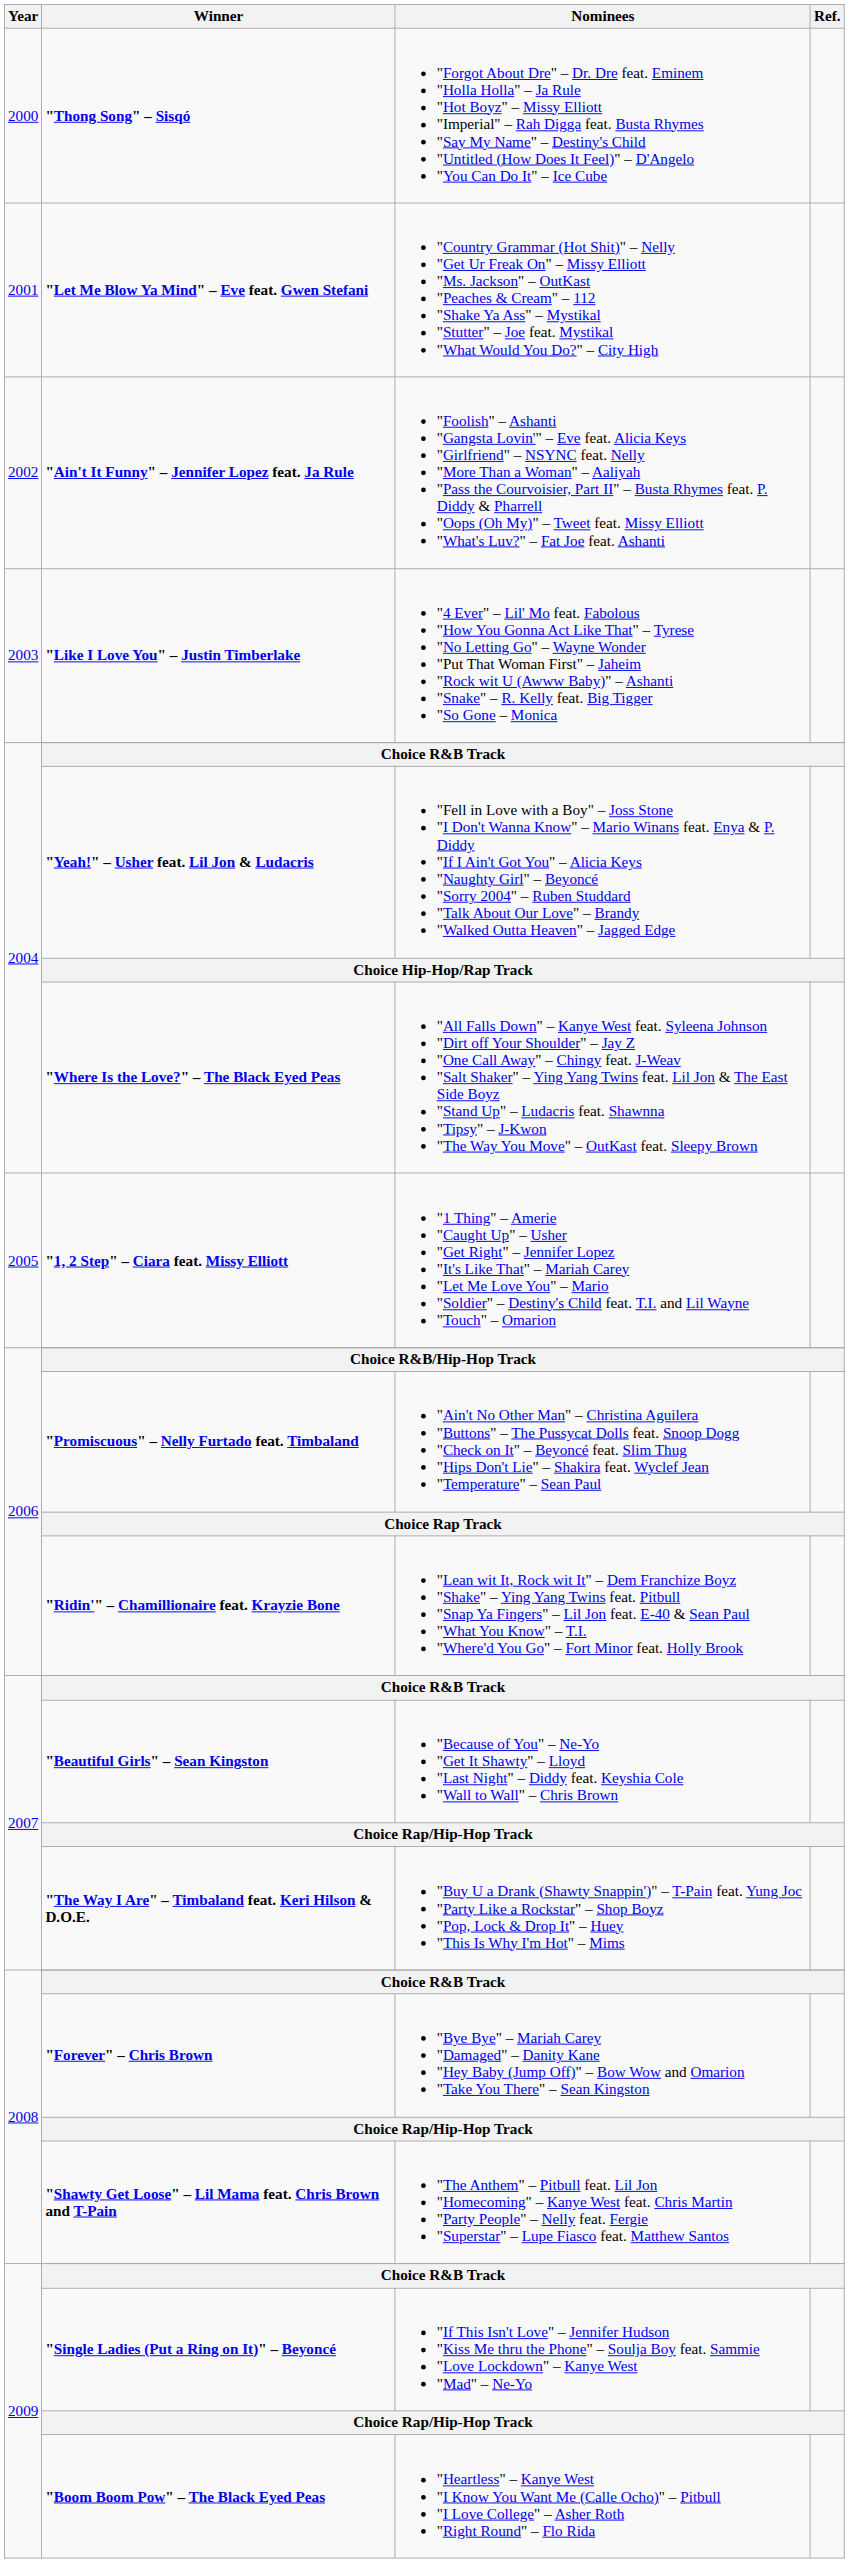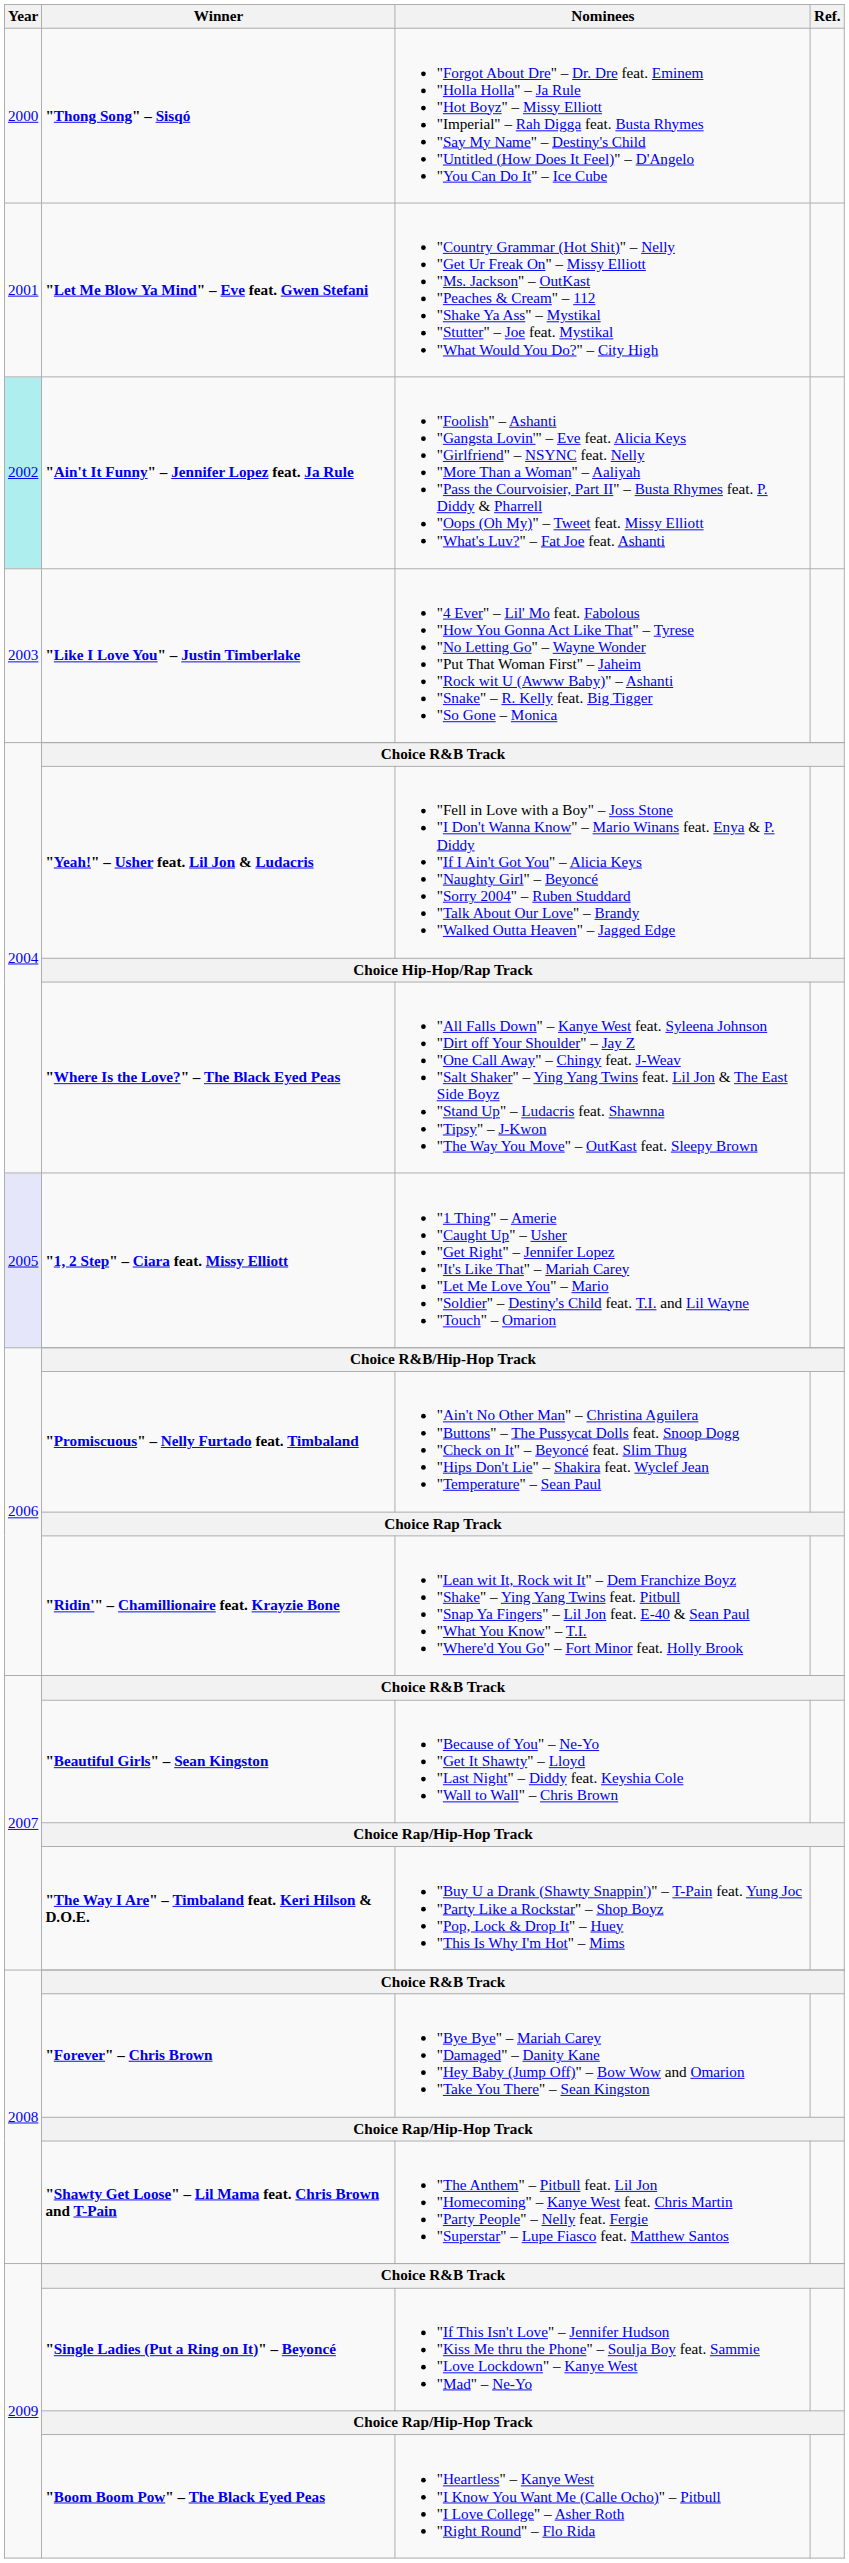(23, 472) no background -> (23, 472) paleturquoise background
(23, 1260) no background -> (23, 1260) lavender background
